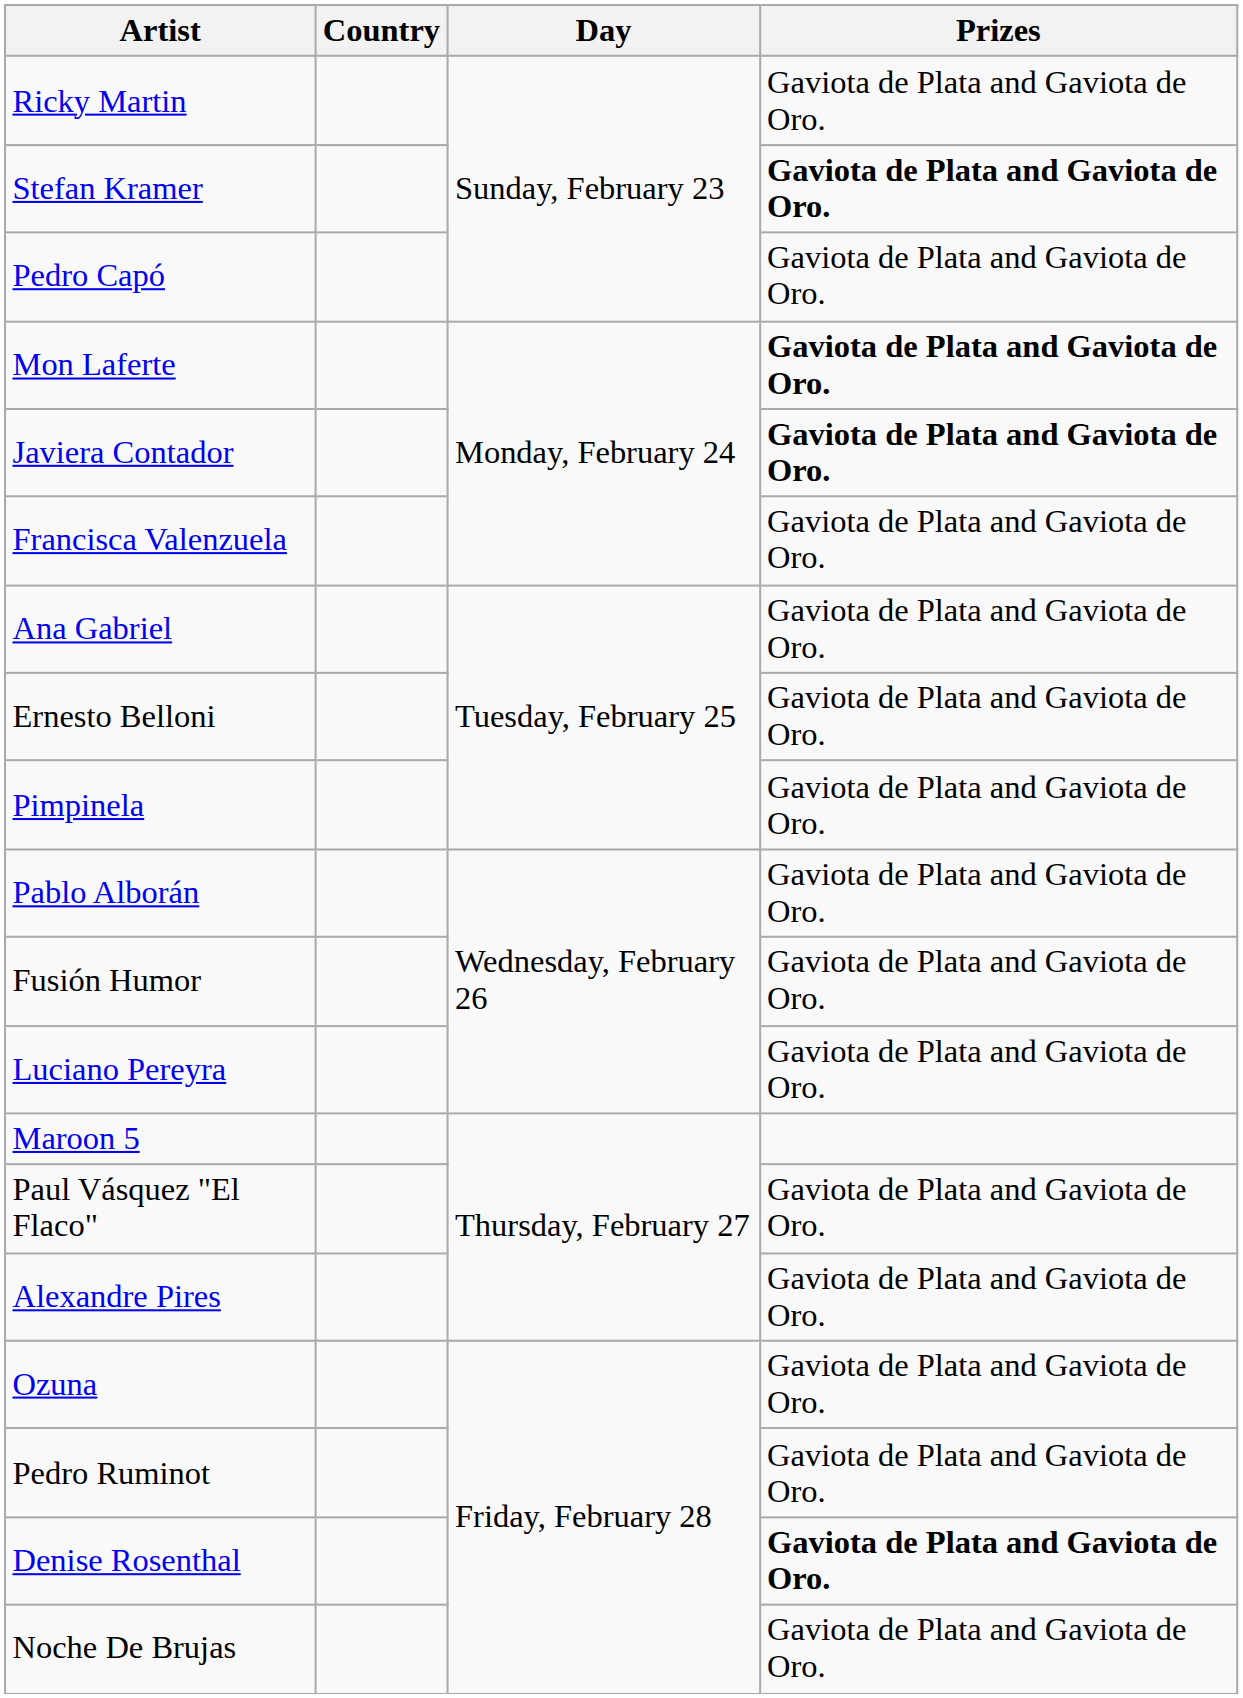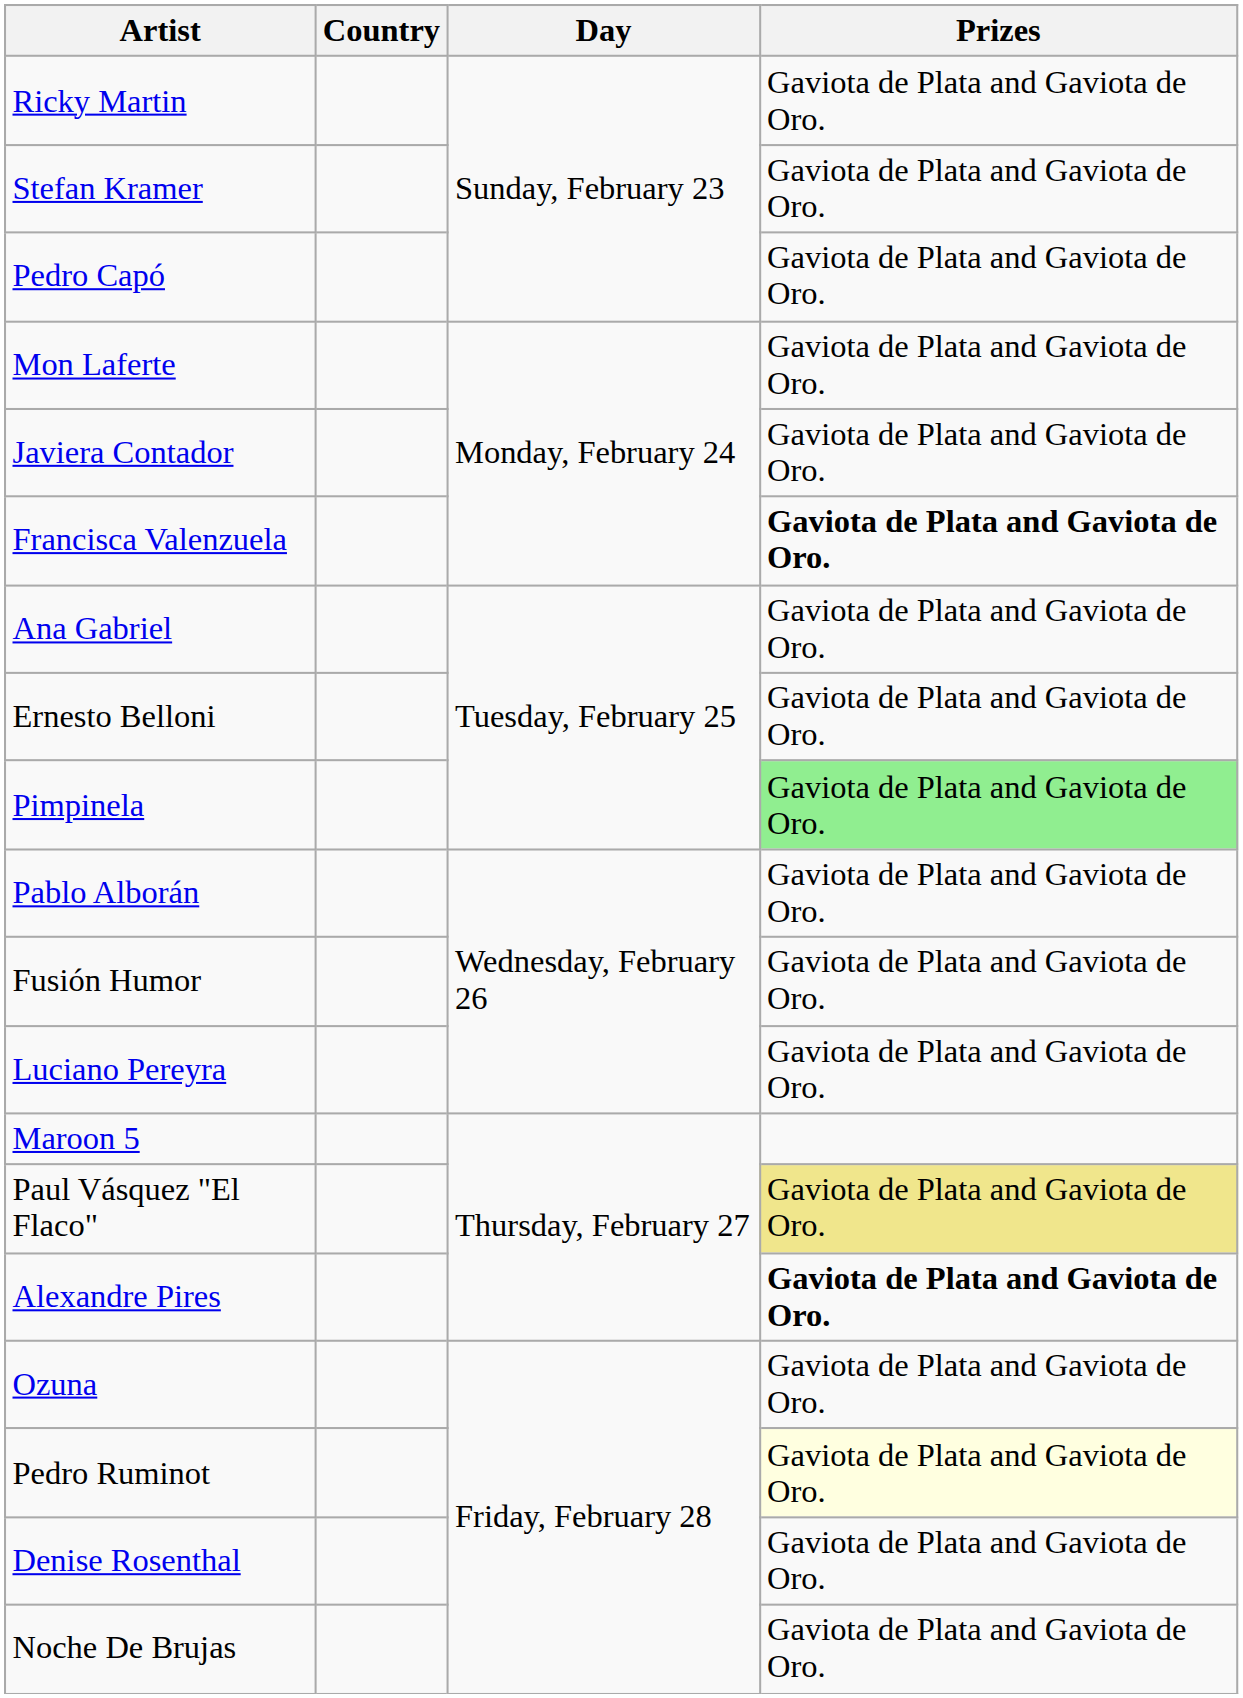(992, 188) bold -> (977, 188) normal
(992, 364) bold -> (977, 364) normal
(992, 452) bold -> (977, 452) normal
(977, 540) normal -> (992, 540) bold
(977, 804) no background -> (977, 804) lightgreen background
(977, 1208) no background -> (977, 1208) khaki background
(977, 1296) normal -> (992, 1296) bold
(977, 1472) no background -> (977, 1472) lightyellow background
(992, 1560) bold -> (977, 1560) normal
